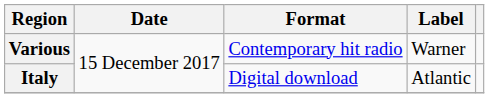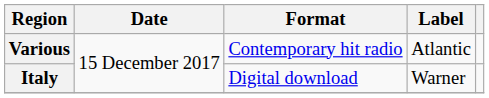(438, 48) Warner -> (441, 48) Atlantic
(441, 78) Atlantic -> (438, 78) Warner
